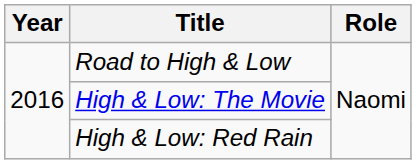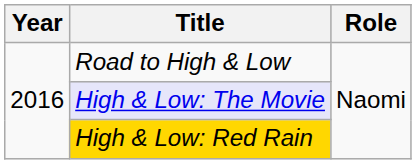(200, 100) no background -> (200, 100) lavender background
(194, 138) no background -> (194, 138) gold background
